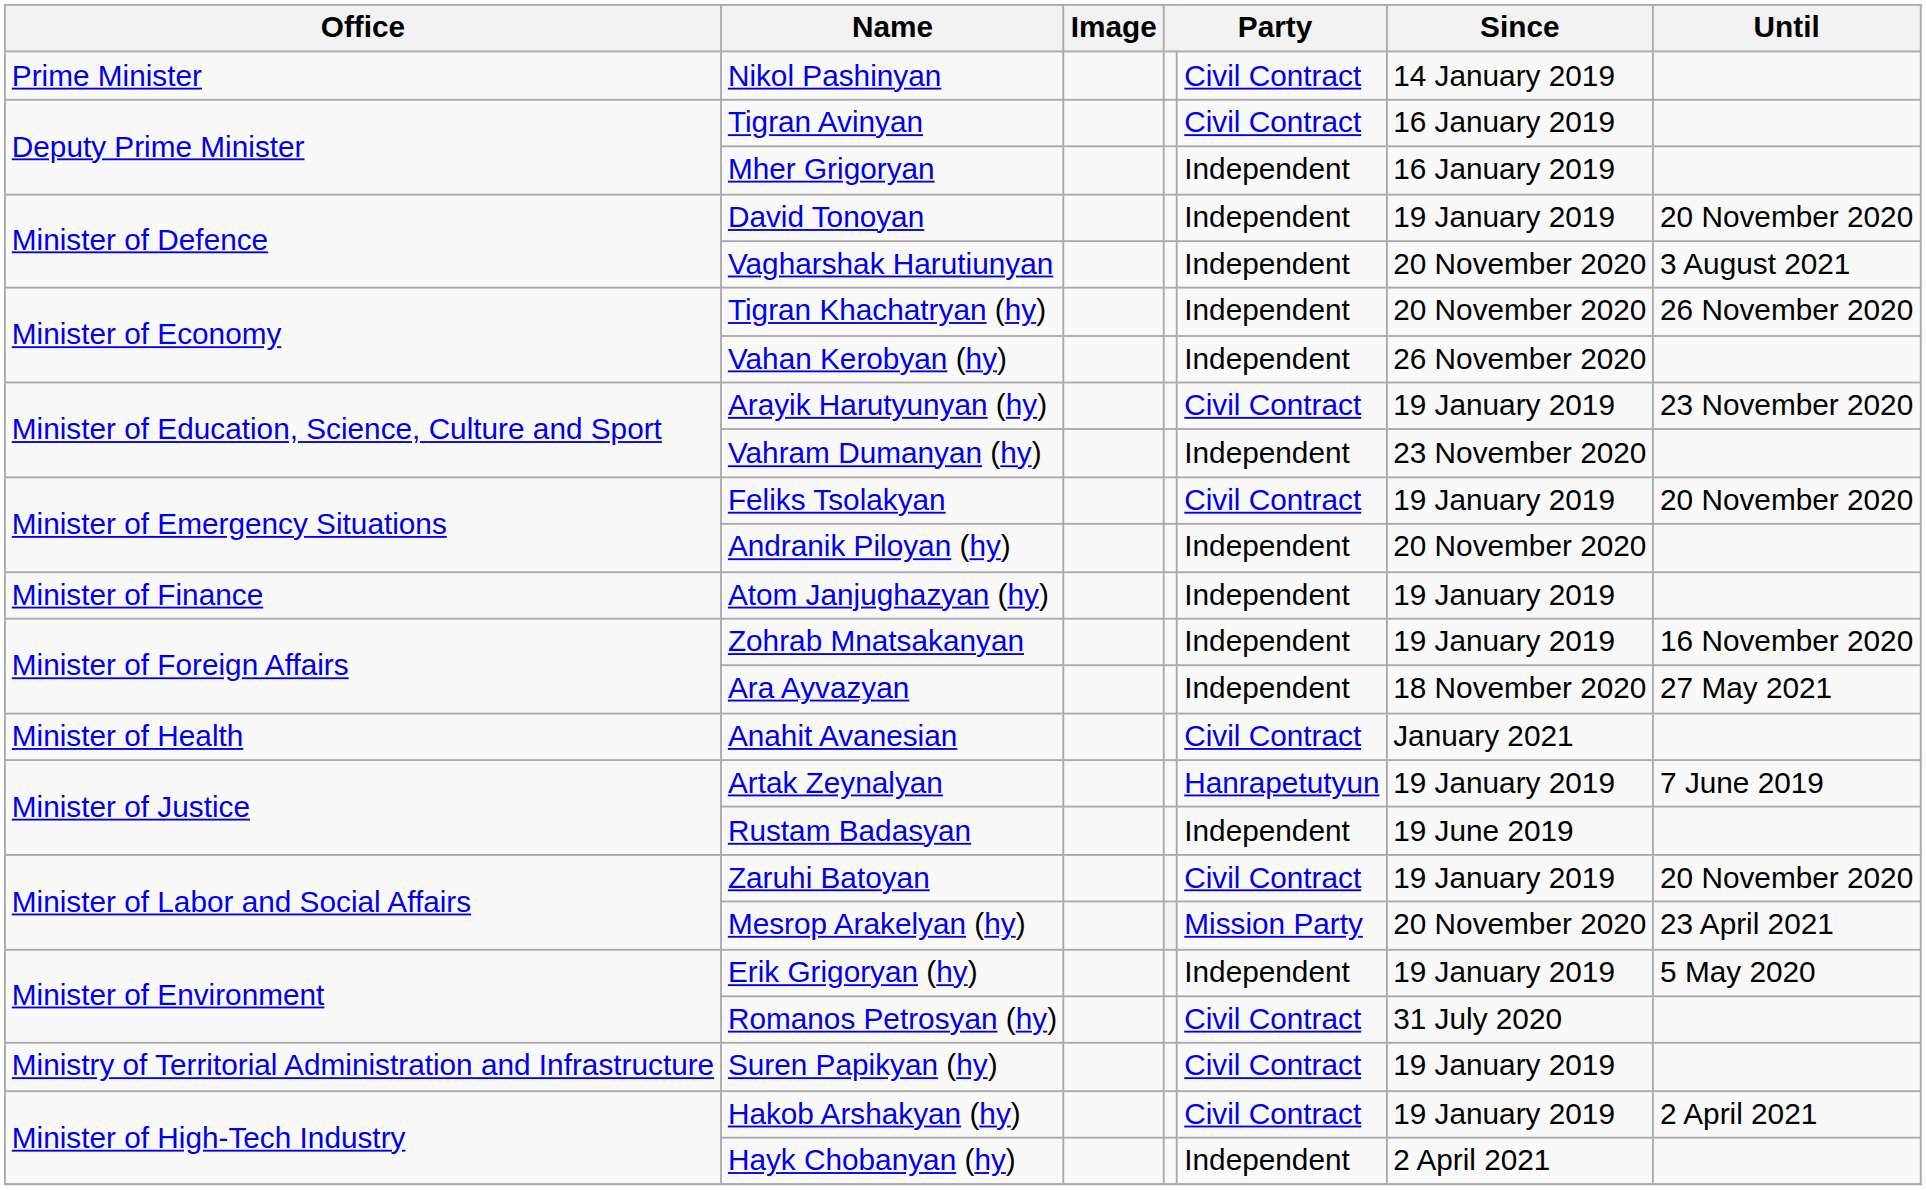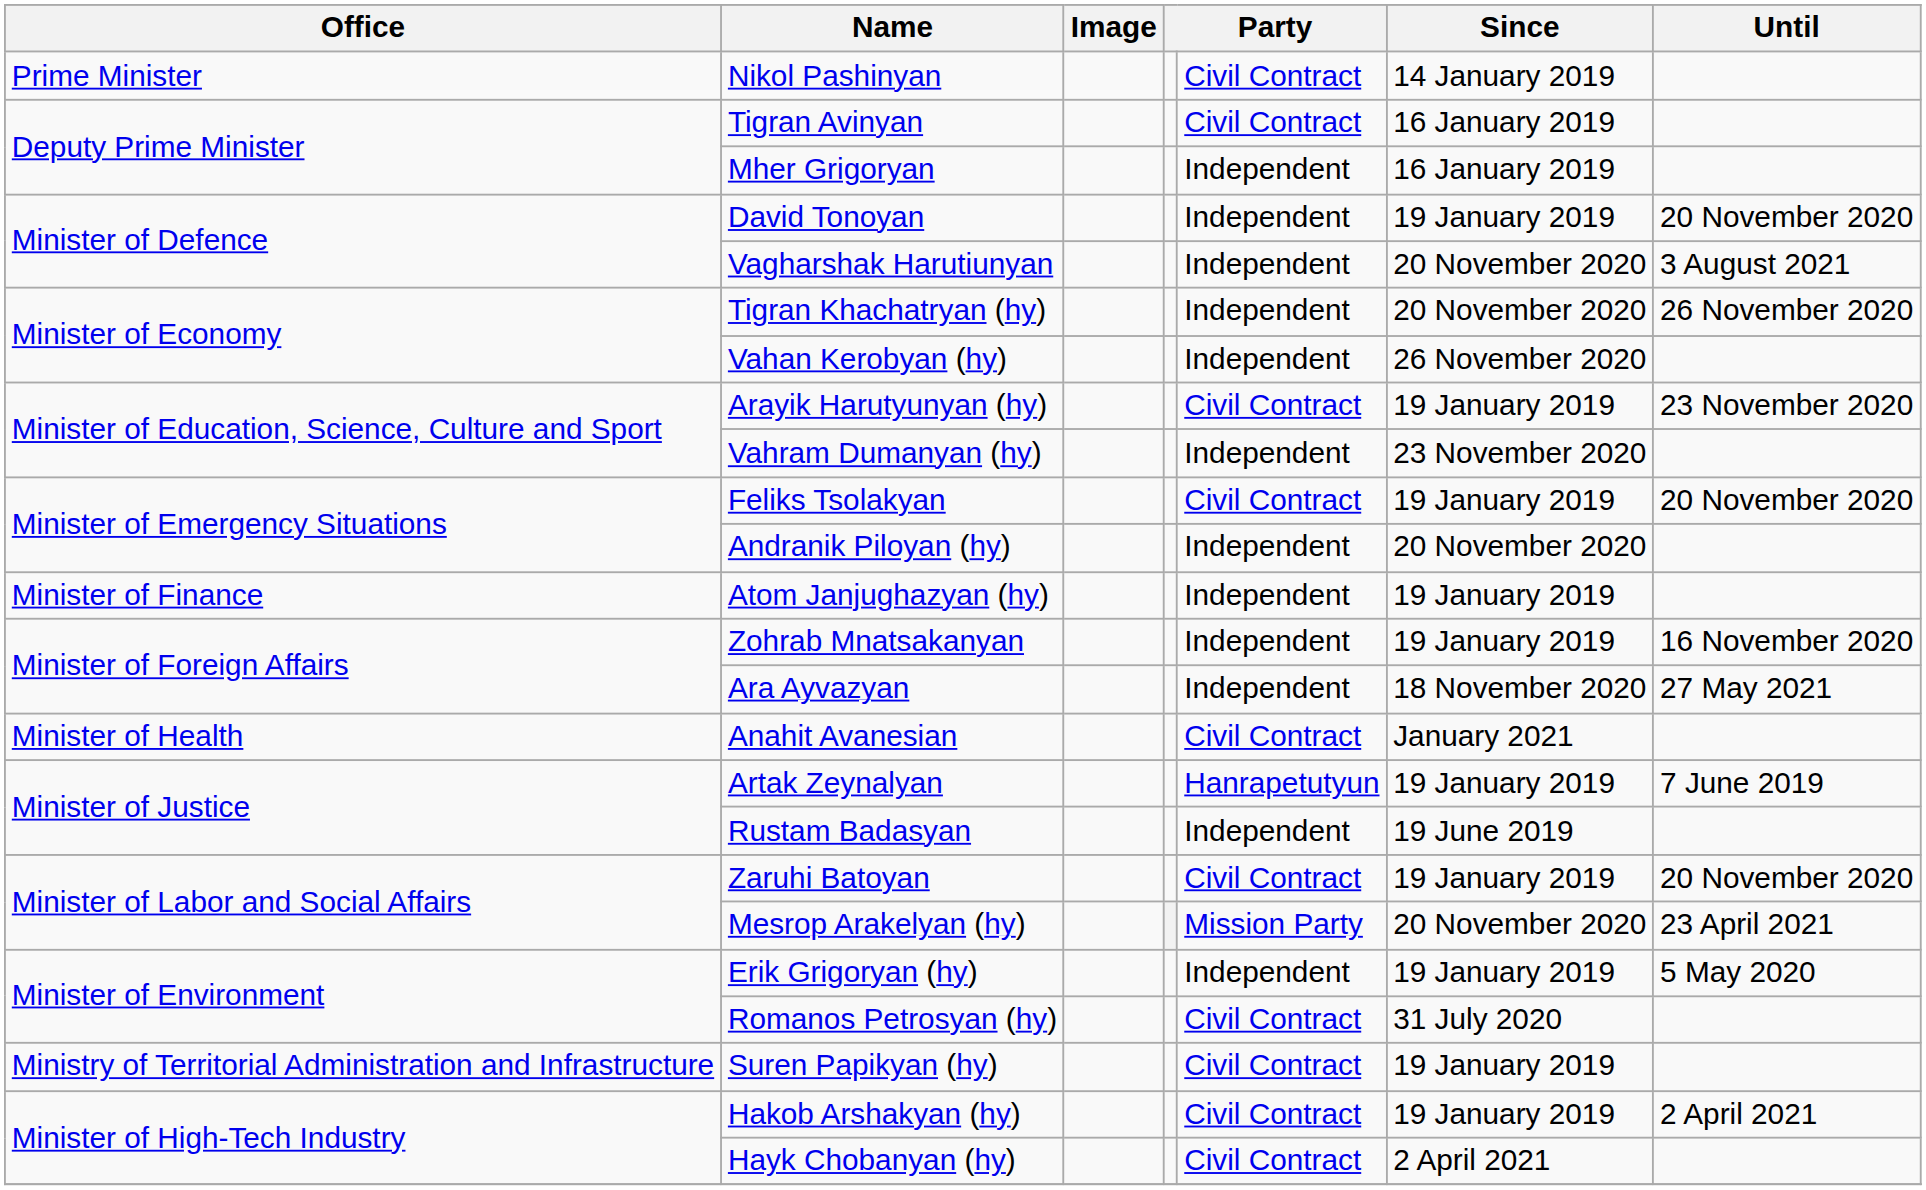(1267, 1160) Independent -> (1273, 1160) Civil Contract
